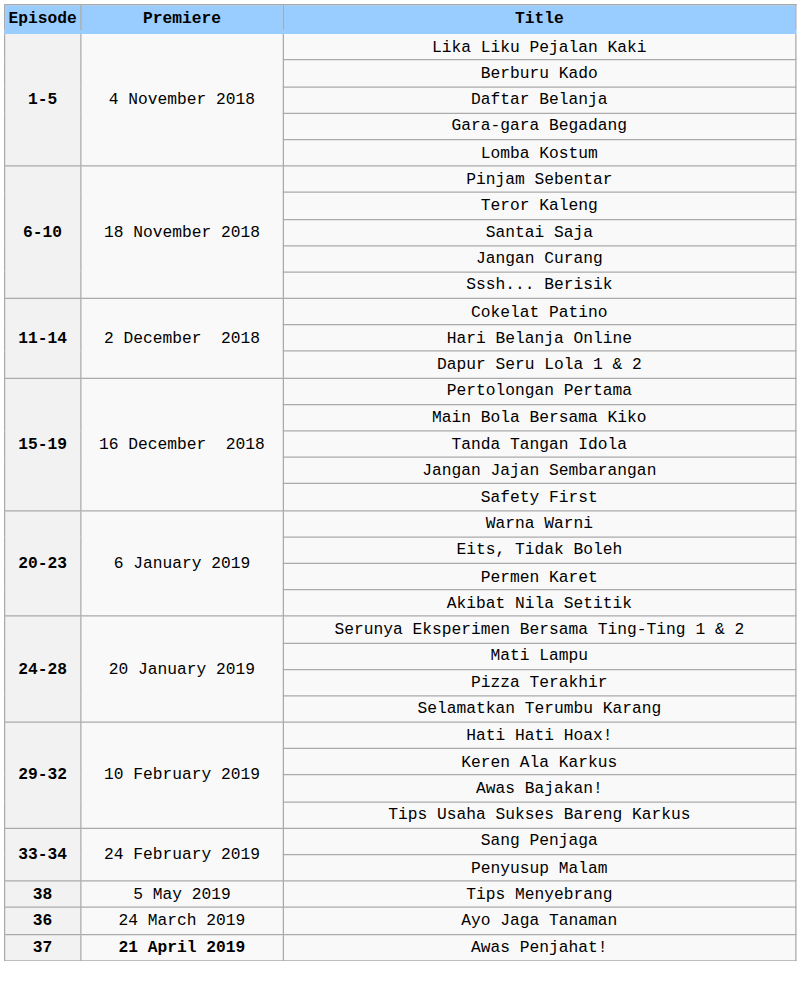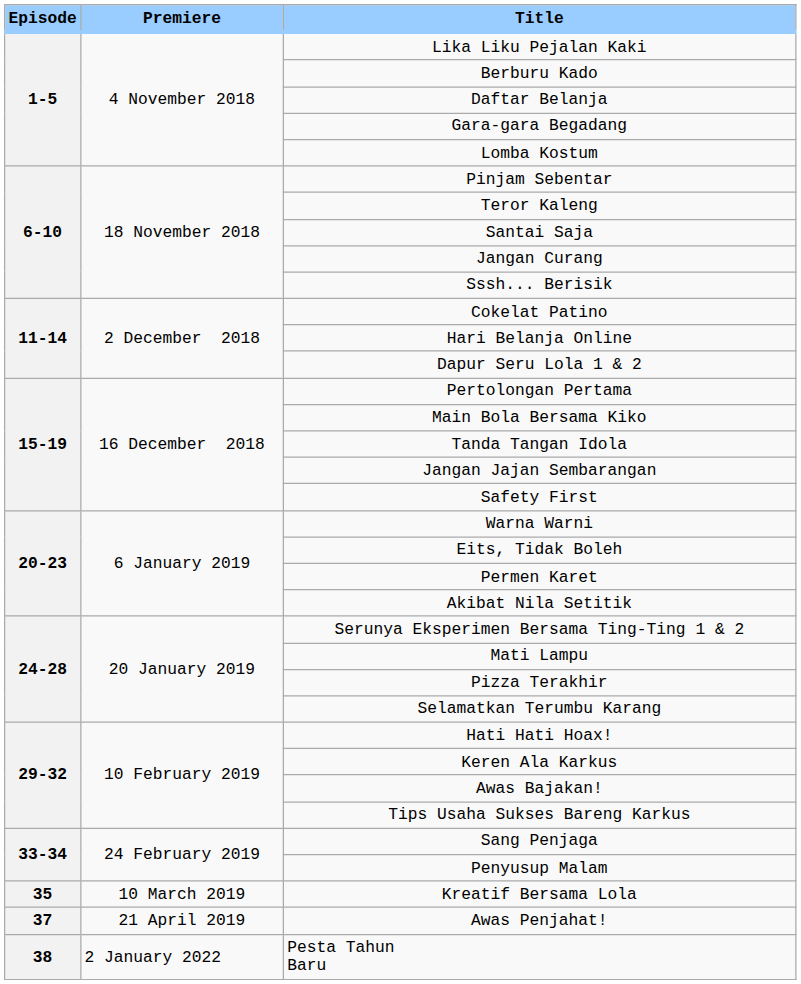- row: (539, 894)
+ row: (539, 894)
- row: (539, 921)
(182, 947) bold -> (182, 921) normal
+ row: (341, 957)
